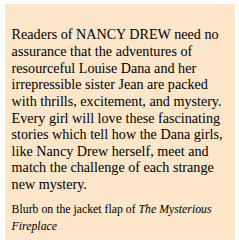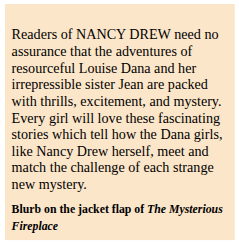(112, 217) normal -> (117, 217) bold
